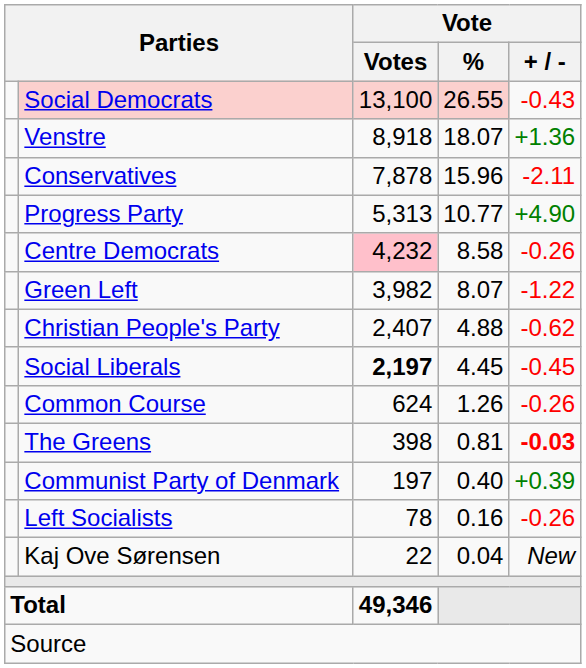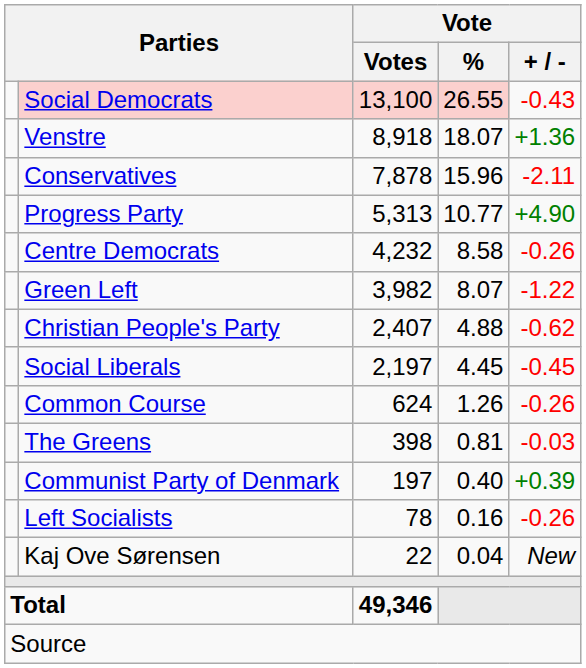(402, 251) pink background -> (402, 251) no background
(402, 366) bold -> (402, 366) normal
(548, 442) bold -> (548, 442) normal
